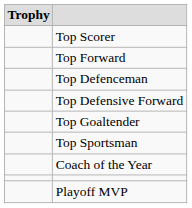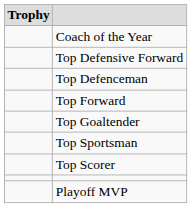(85, 36) Top Scorer -> (104, 36) Coach of the Year
(91, 57) Top Forward -> (120, 57) Top Defensive Forward
(120, 100) Top Defensive Forward -> (91, 100) Top Forward
(104, 164) Coach of the Year -> (85, 164) Top Scorer
